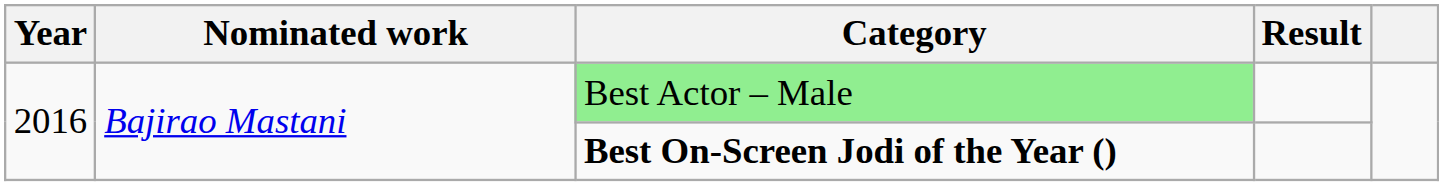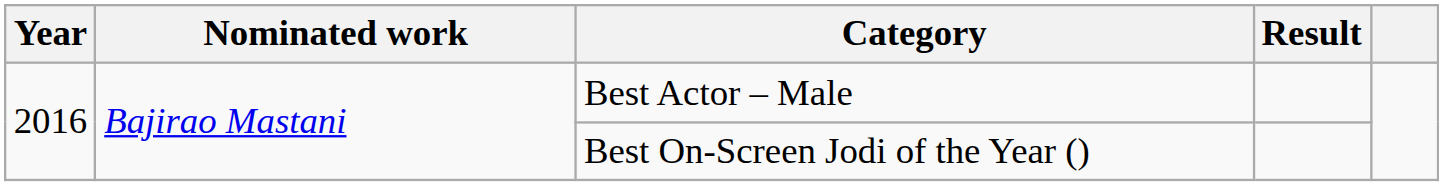(718, 92) lightgreen background -> (718, 92) no background
(850, 150) bold -> (837, 150) normal
